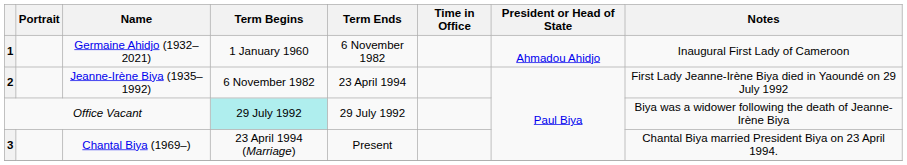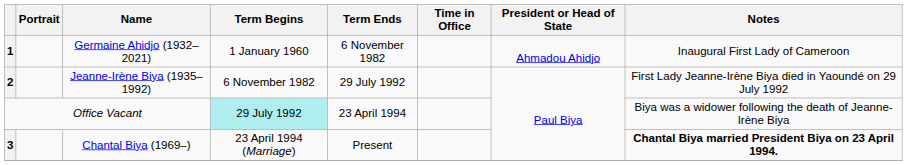(372, 82) 23 April 1994 -> (372, 82) 29 July 1992
(372, 113) 29 July 1992 -> (372, 113) 23 April 1994
(764, 145) normal -> (764, 145) bold
